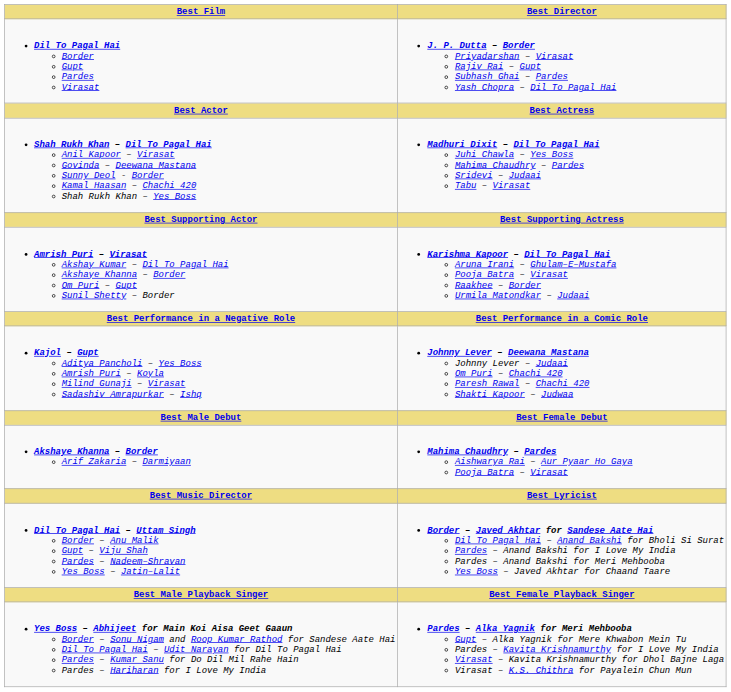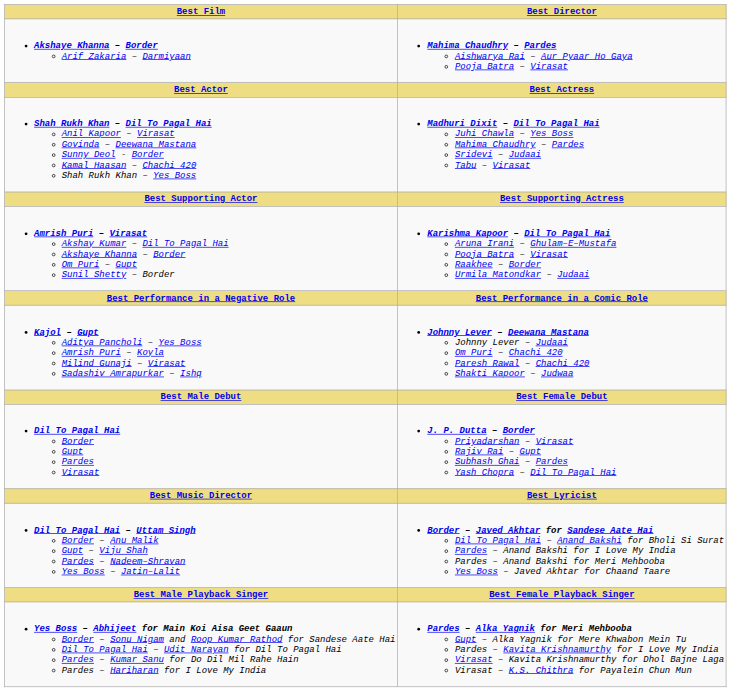rows swapped: (201, 66) <-> (201, 457)
